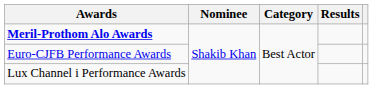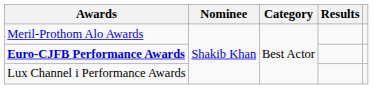(80, 34) bold -> (75, 34) normal
(89, 53) normal -> (96, 53) bold
